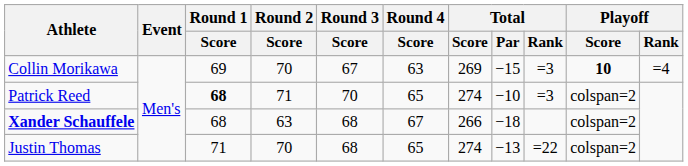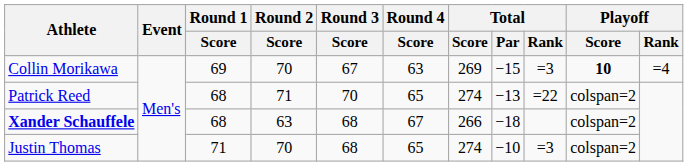(218, 95) bold -> (218, 95) normal
(508, 95) −10 -> (508, 95) −13
(545, 95) =3 -> (545, 95) =22
(508, 148) −13 -> (508, 148) −10
(545, 148) =22 -> (545, 148) =3
